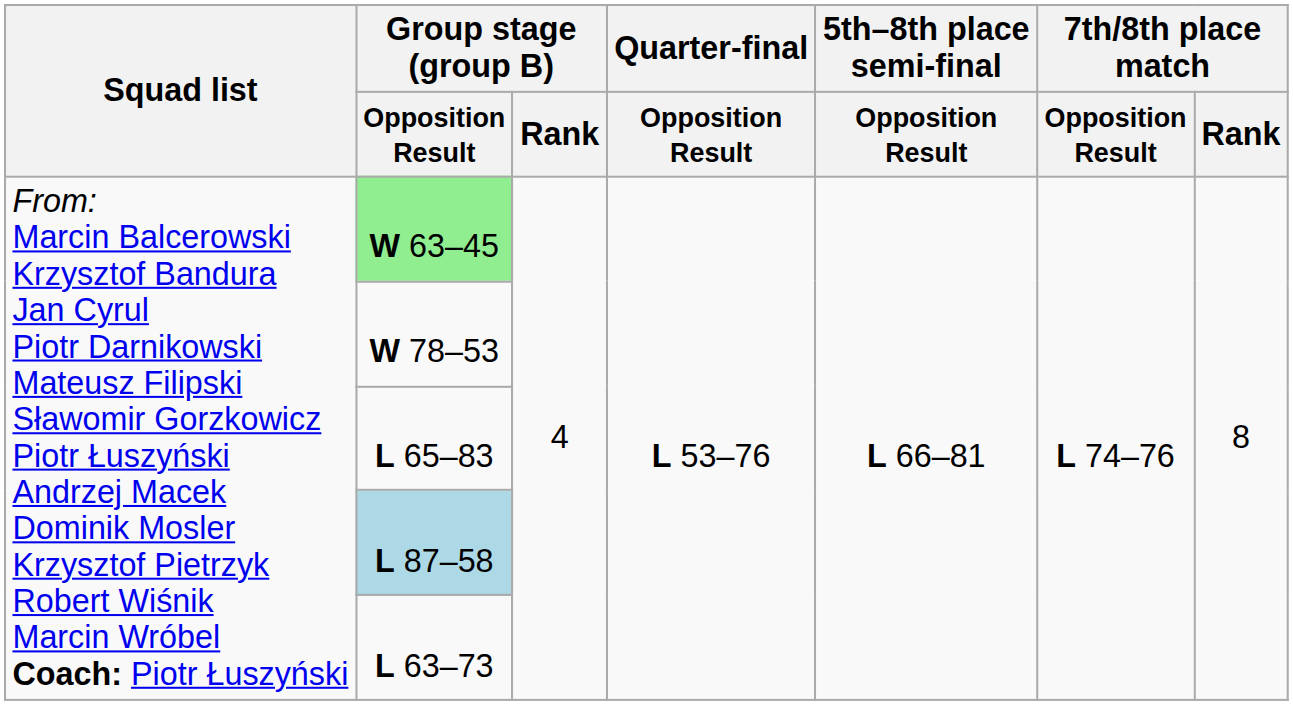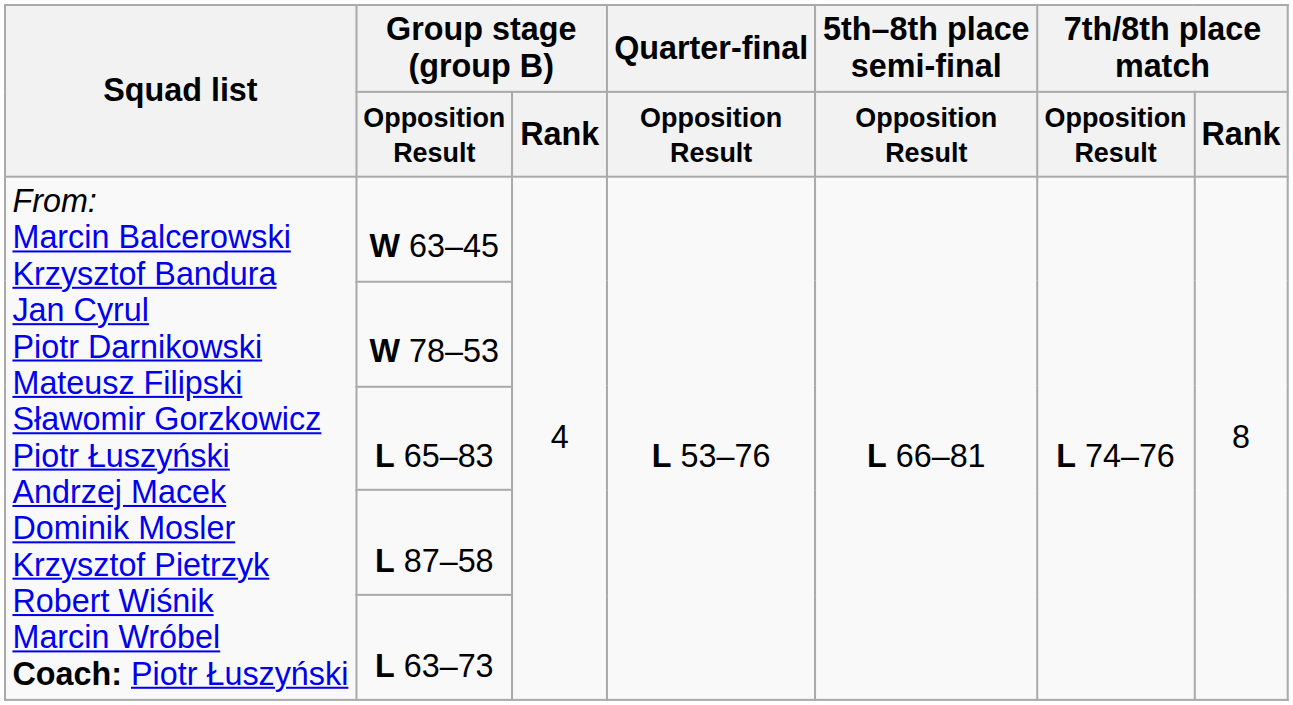(434, 246) lightgreen background -> (434, 246) no background
(434, 560) lightblue background -> (434, 560) no background
